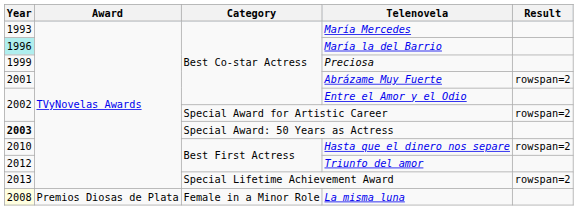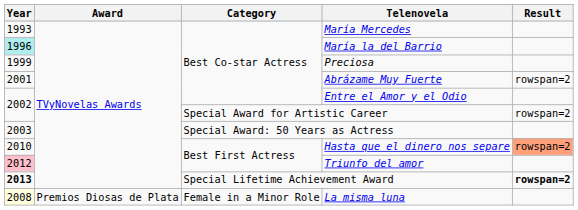(19, 130) bold -> (19, 130) normal
(543, 147) no background -> (543, 147) lightsalmon background
(19, 163) no background -> (19, 163) pink background
(19, 180) normal -> (19, 180) bold
(543, 180) normal -> (543, 180) bold
